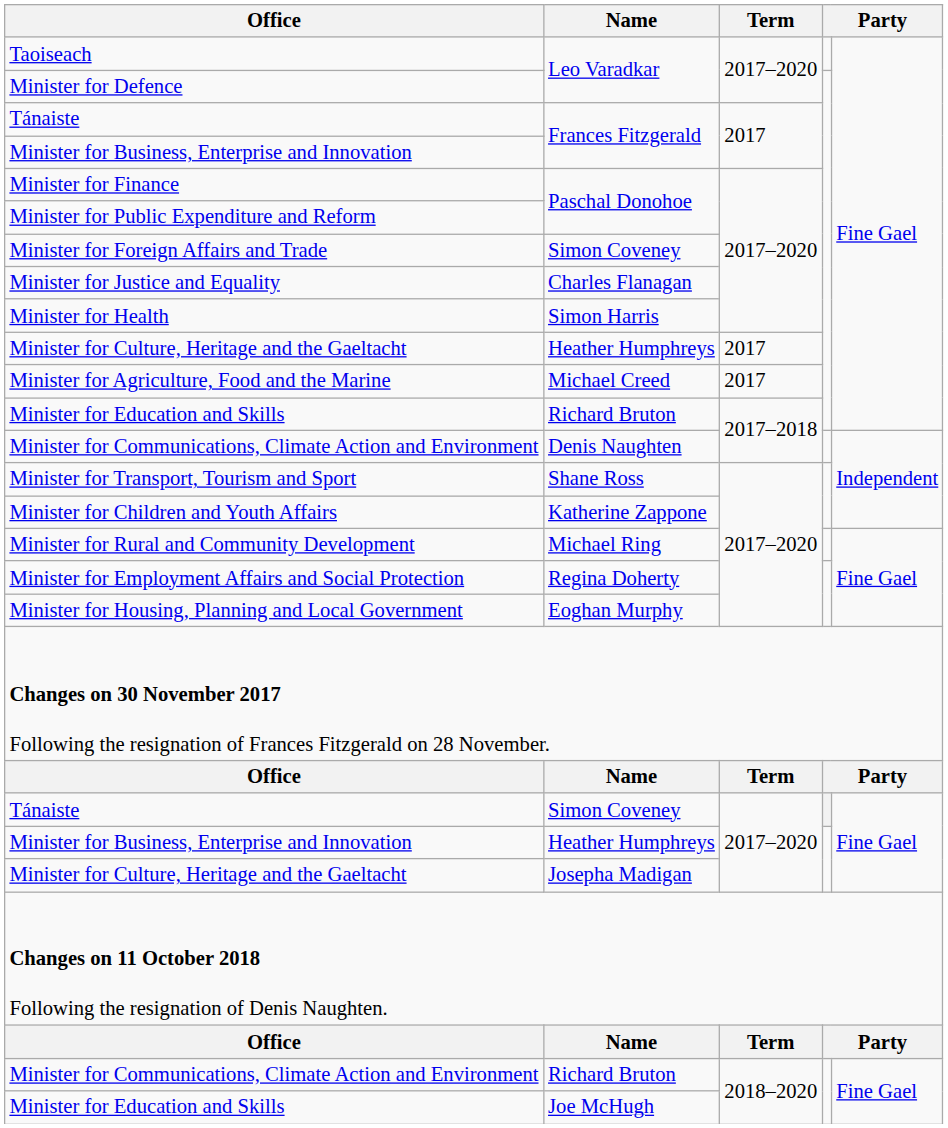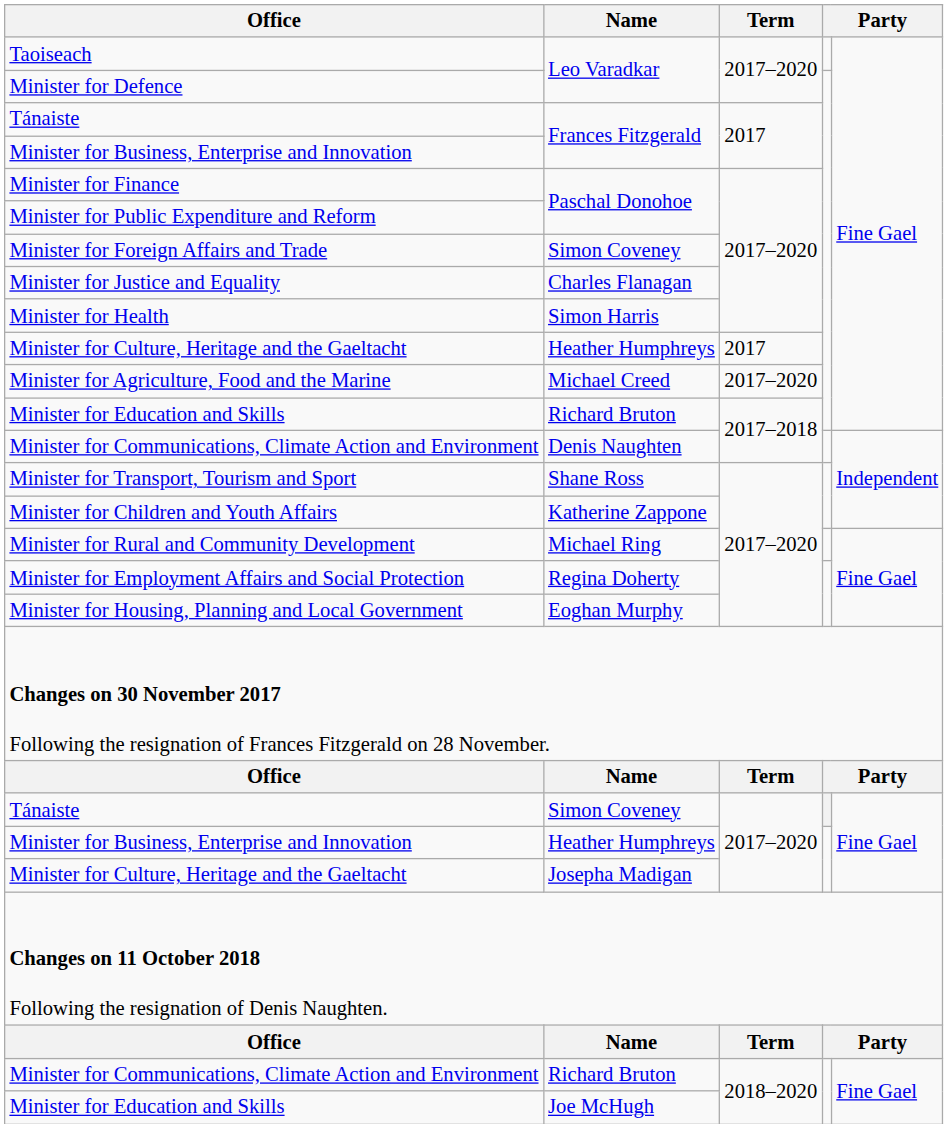(745, 380) 2017 -> (771, 380) 2017–2020
